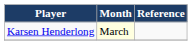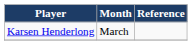(114, 31) lightyellow background -> (114, 31) no background
